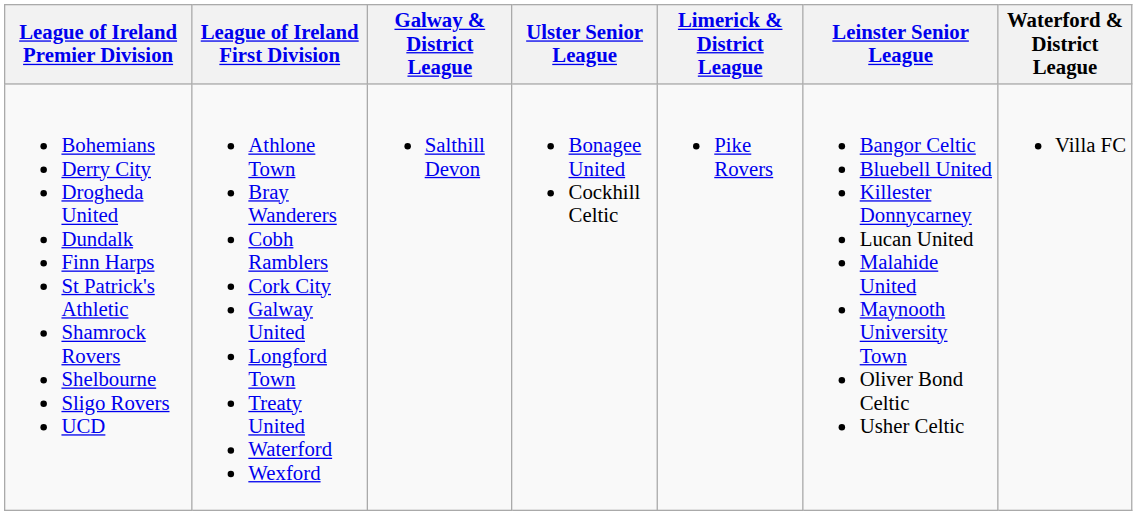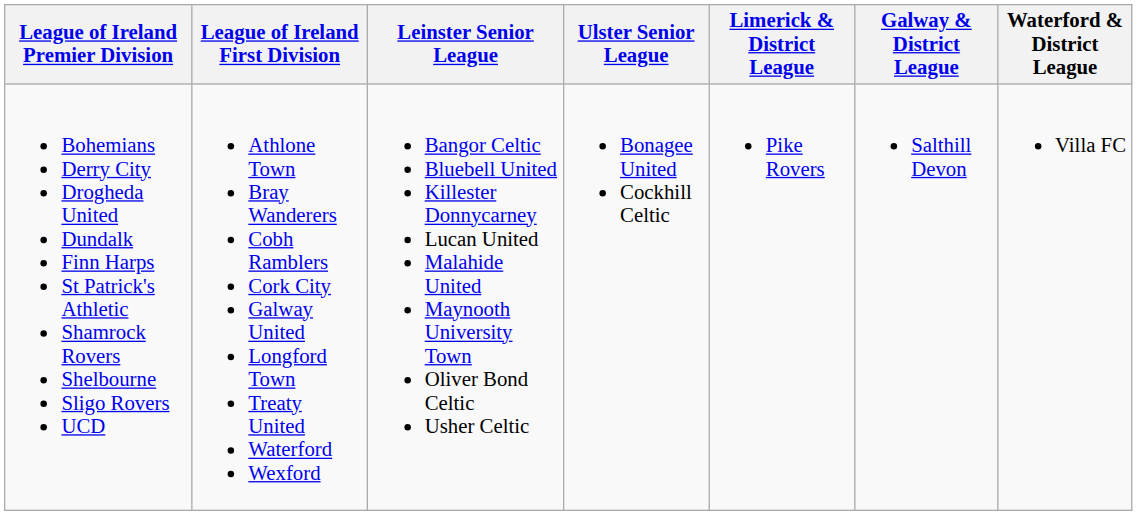columns swapped: (901, 44) <-> (440, 44)
